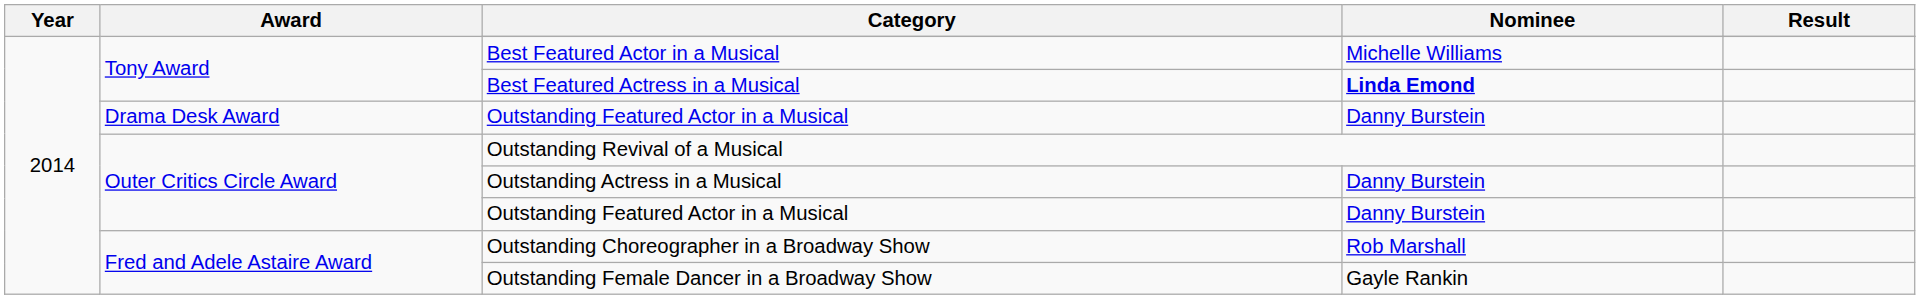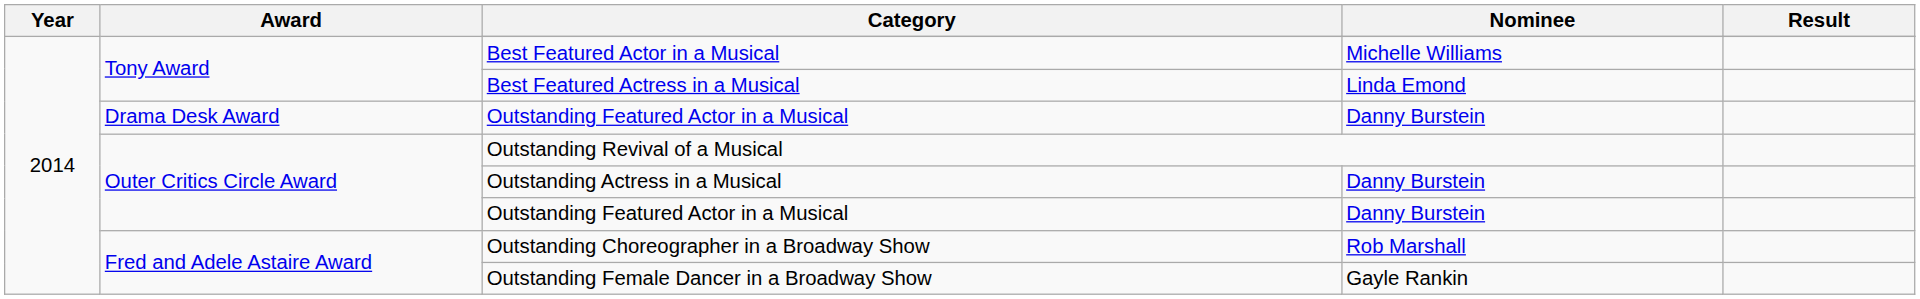(1411, 85) bold -> (1406, 85) normal
